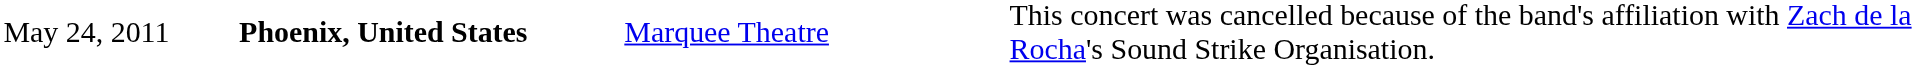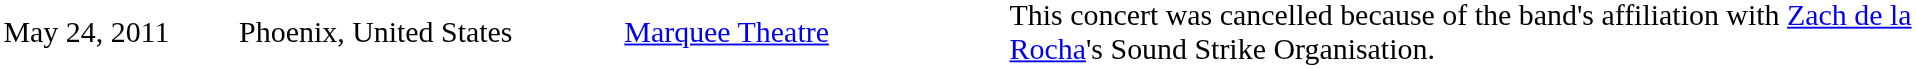(383, 31) bold -> (376, 31) normal
